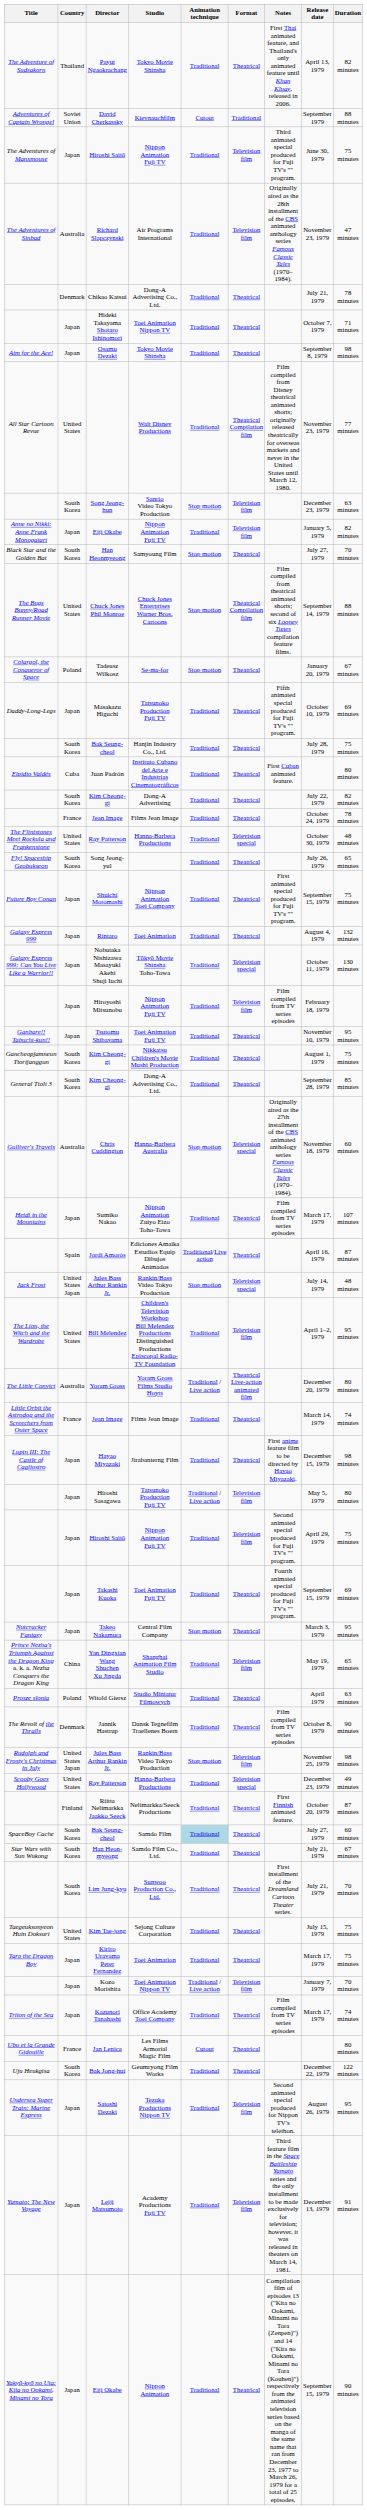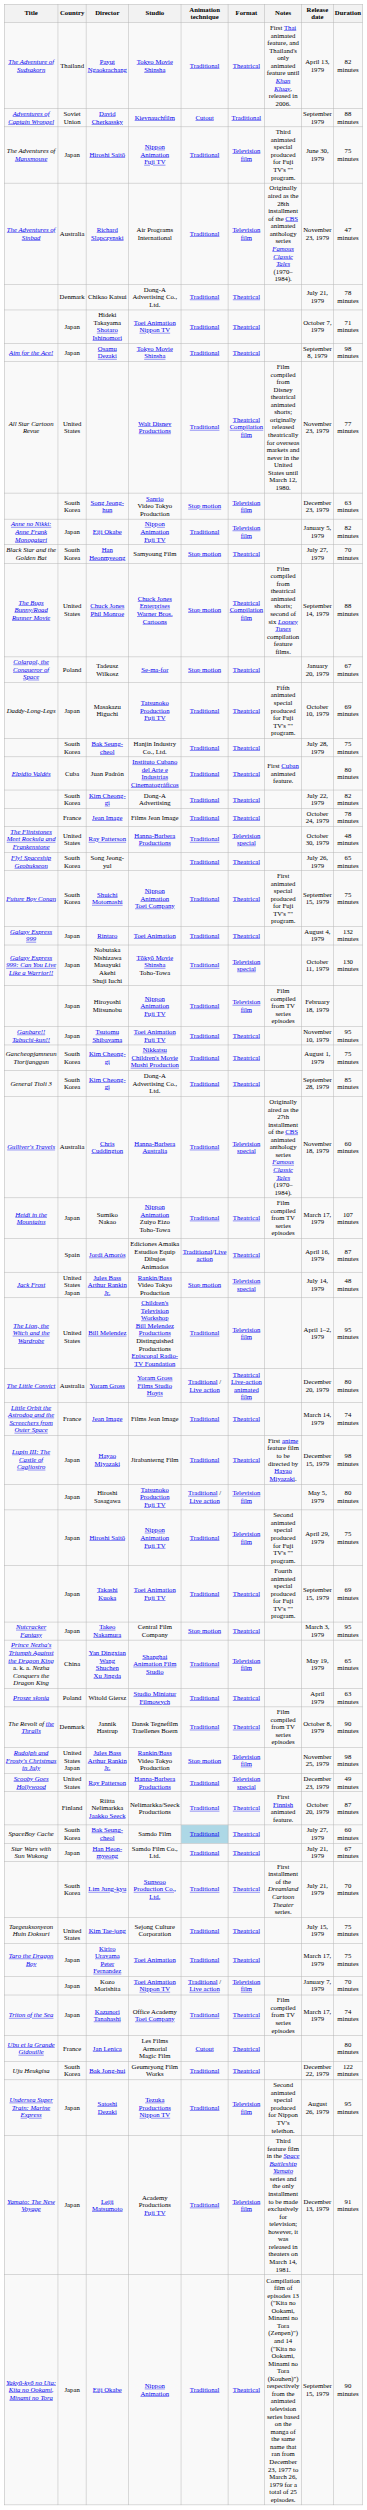(72, 898) Japan -> (72, 898) South Korea
(205, 1147) Stop motion -> (205, 1147) Traditional
(72, 1852) South Korea -> (72, 1852) Japan
